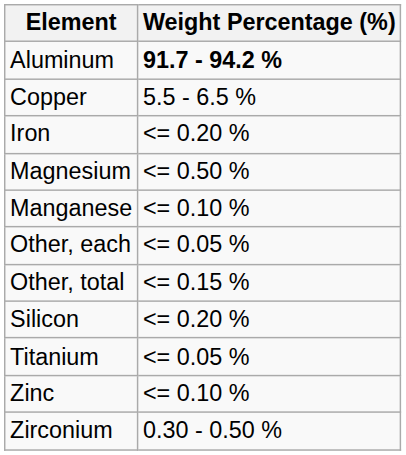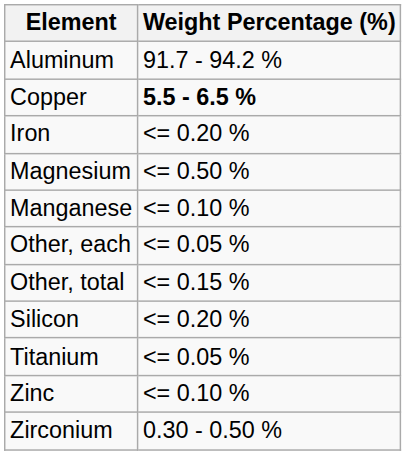(212, 60) bold -> (212, 60) normal
(199, 97) normal -> (199, 97) bold
